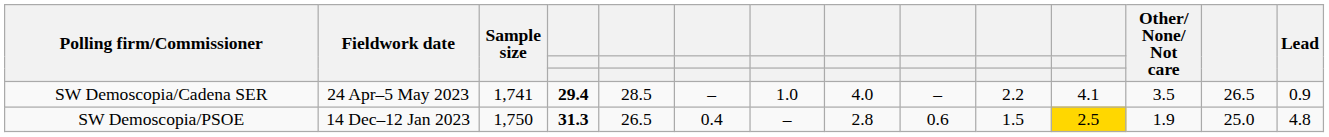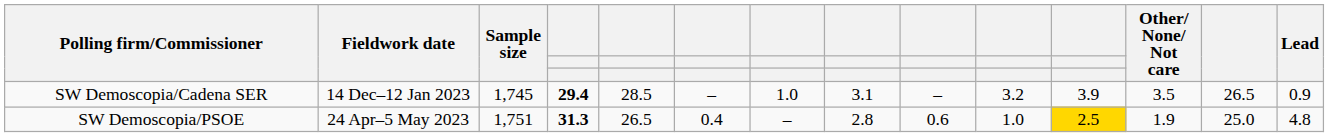(398, 94) 24 Apr–5 May 2023 -> (398, 94) 14 Dec–12 Jan 2023
(513, 94) 1,741 -> (513, 94) 1,745
(862, 94) 4.0 -> (862, 94) 3.1
(1013, 94) 2.2 -> (1013, 94) 3.2
(1088, 94) 4.1 -> (1088, 94) 3.9
(398, 120) 14 Dec–12 Jan 2023 -> (398, 120) 24 Apr–5 May 2023
(513, 120) 1,750 -> (513, 120) 1,751
(1013, 120) 1.5 -> (1013, 120) 1.0
